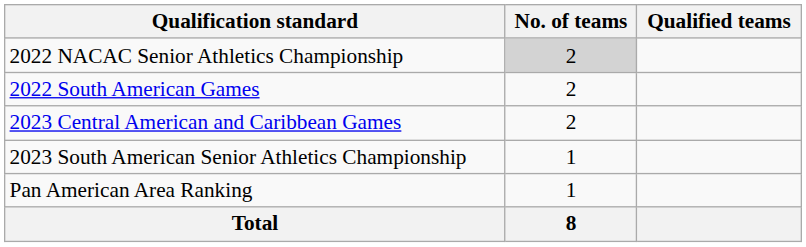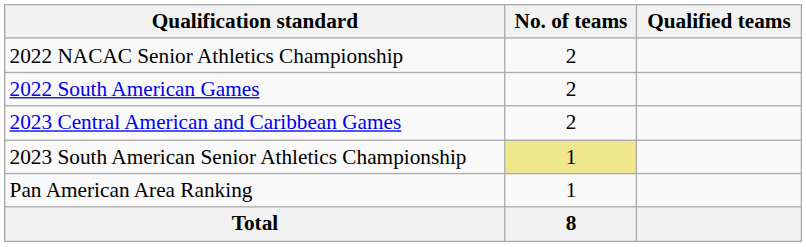(571, 55) lightgrey background -> (571, 55) no background
(571, 156) no background -> (571, 156) khaki background
